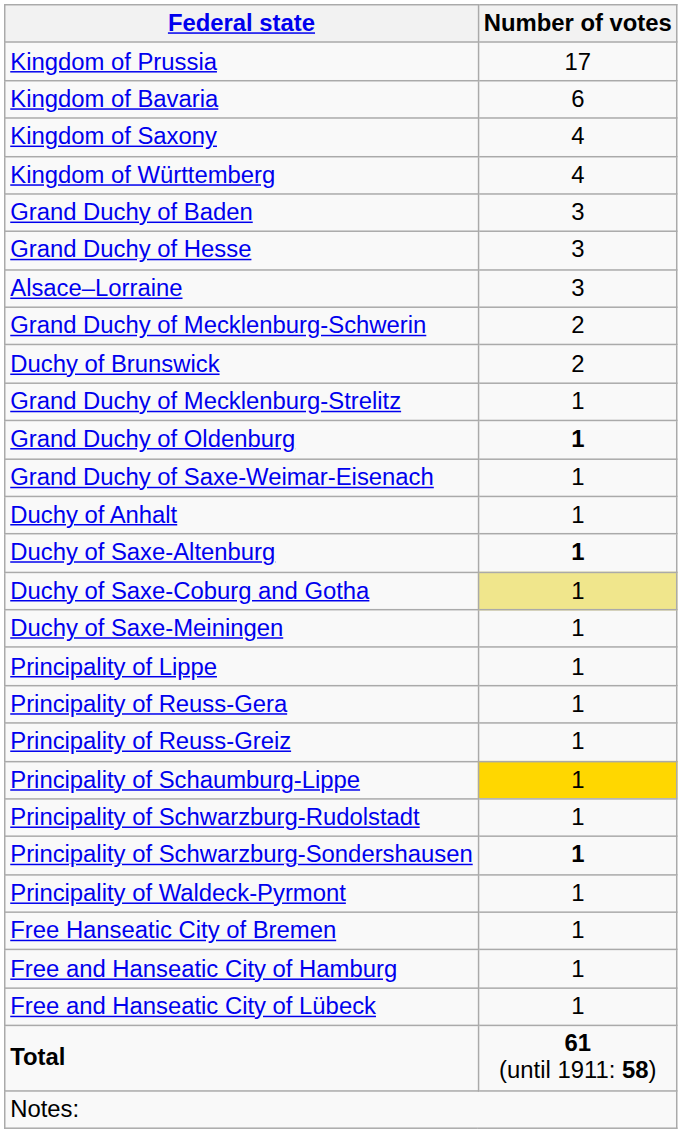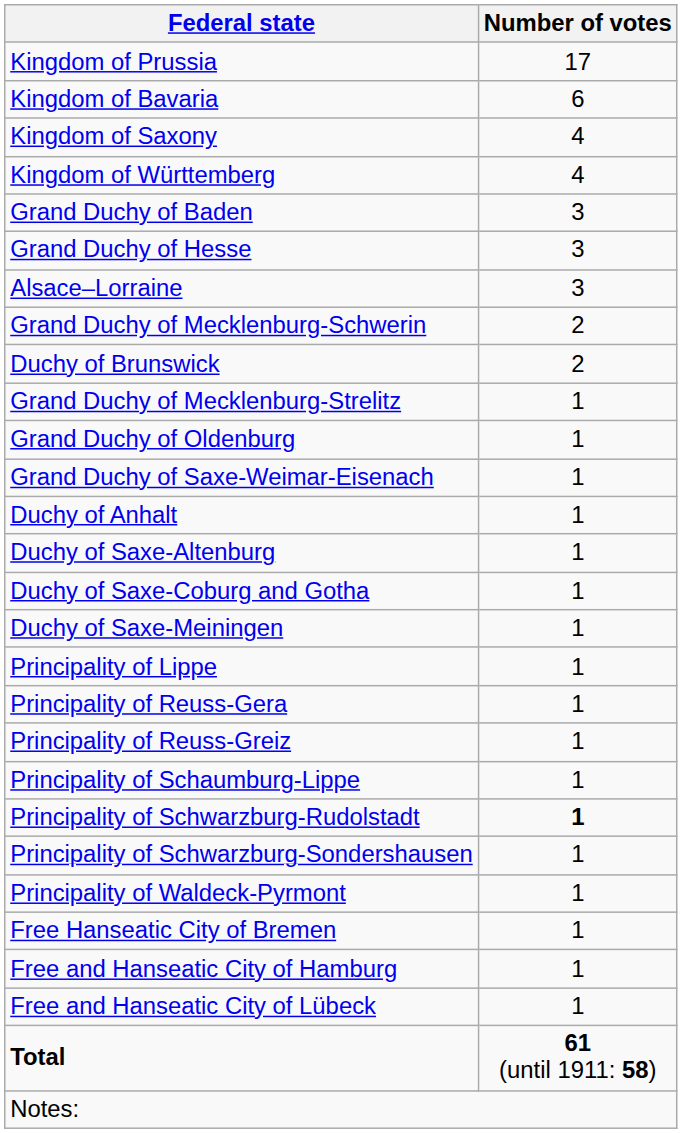(578, 439) bold -> (578, 439) normal
(578, 552) bold -> (578, 552) normal
(578, 590) khaki background -> (578, 590) no background
(578, 779) gold background -> (578, 779) no background
(578, 817) normal -> (578, 817) bold
(578, 855) bold -> (578, 855) normal
